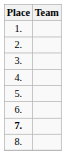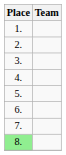(18, 126) bold -> (18, 126) normal
(18, 142) no background -> (18, 142) lightgreen background
